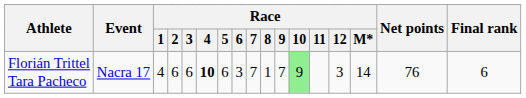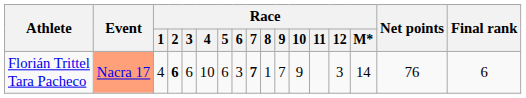(124, 72) no background -> (124, 72) lightsalmon background
(175, 72) normal -> (175, 72) bold
(207, 72) bold -> (207, 72) normal
(253, 72) normal -> (253, 72) bold
(299, 72) lightgreen background -> (299, 72) no background
